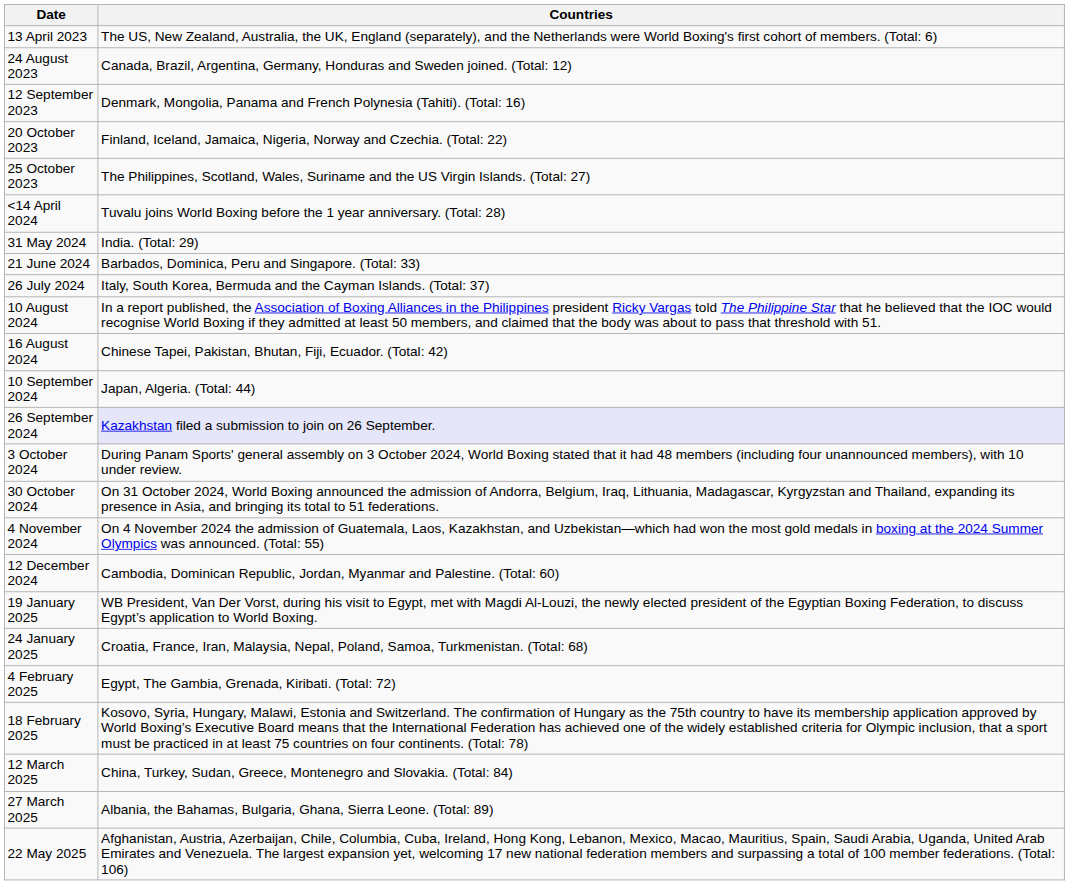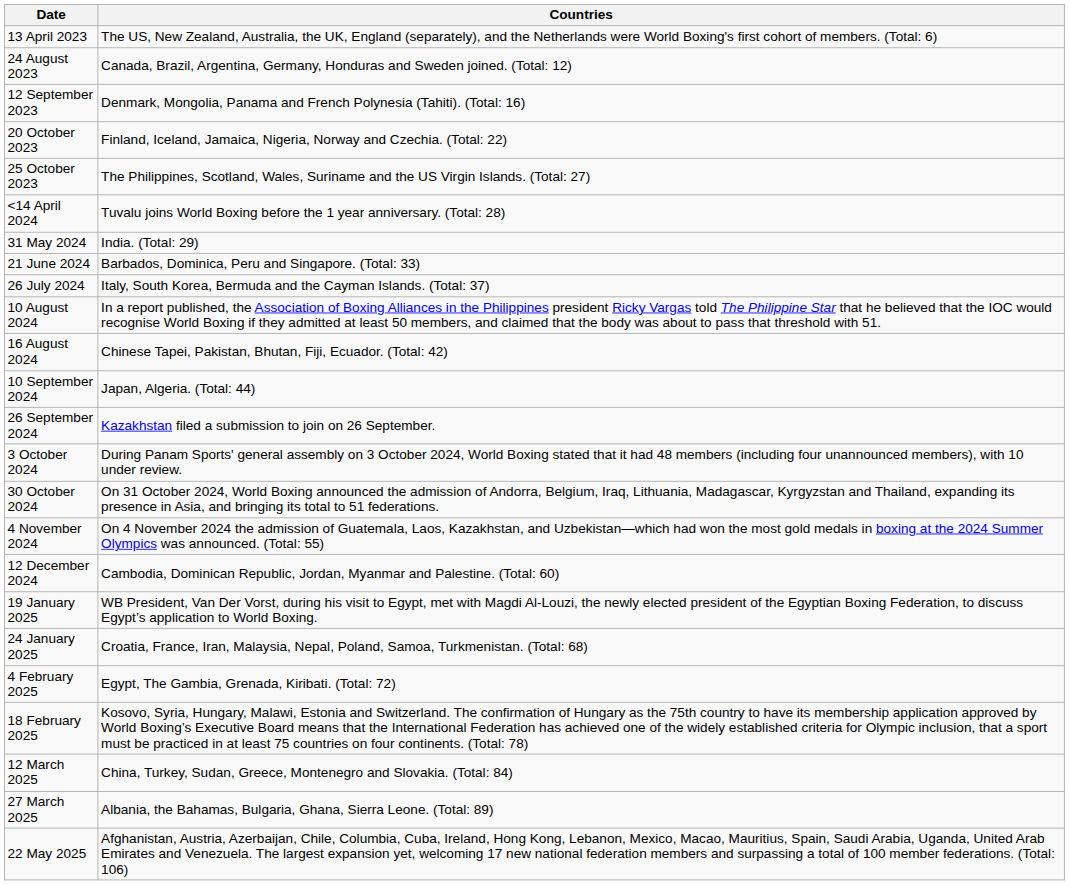(268, 425) lavender background -> (268, 425) no background
